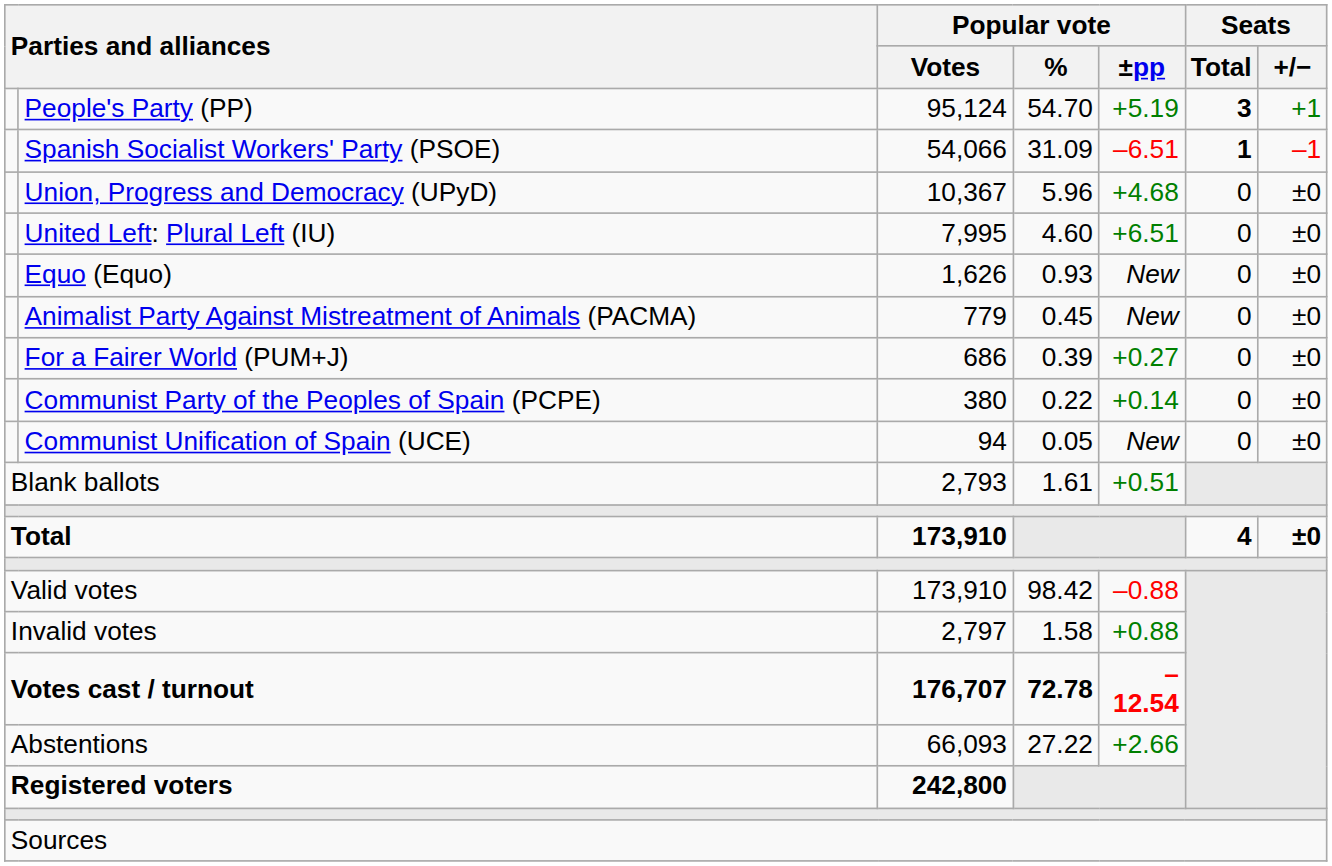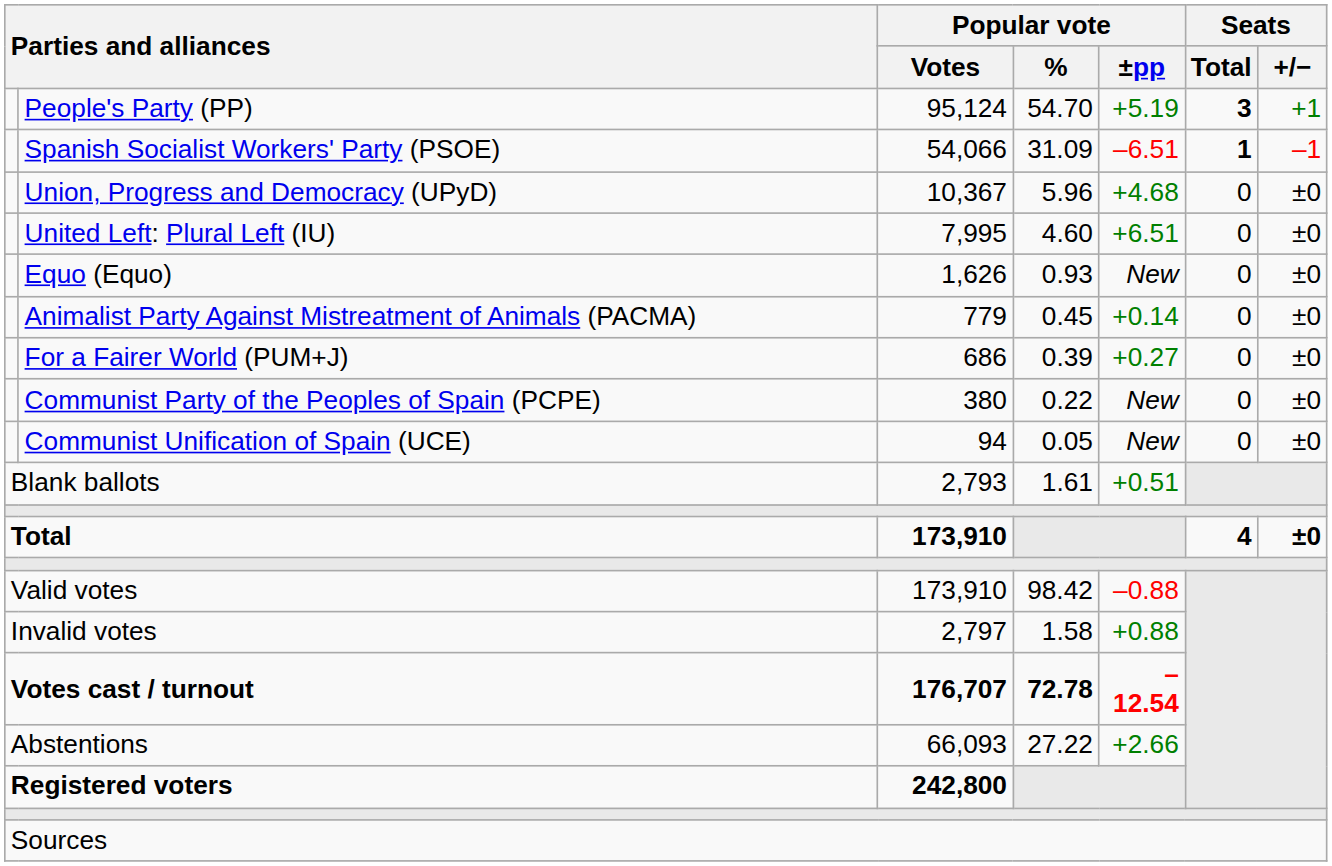(1152, 316) New -> (1146, 316) +0.14
(1146, 399) +0.14 -> (1152, 399) New
